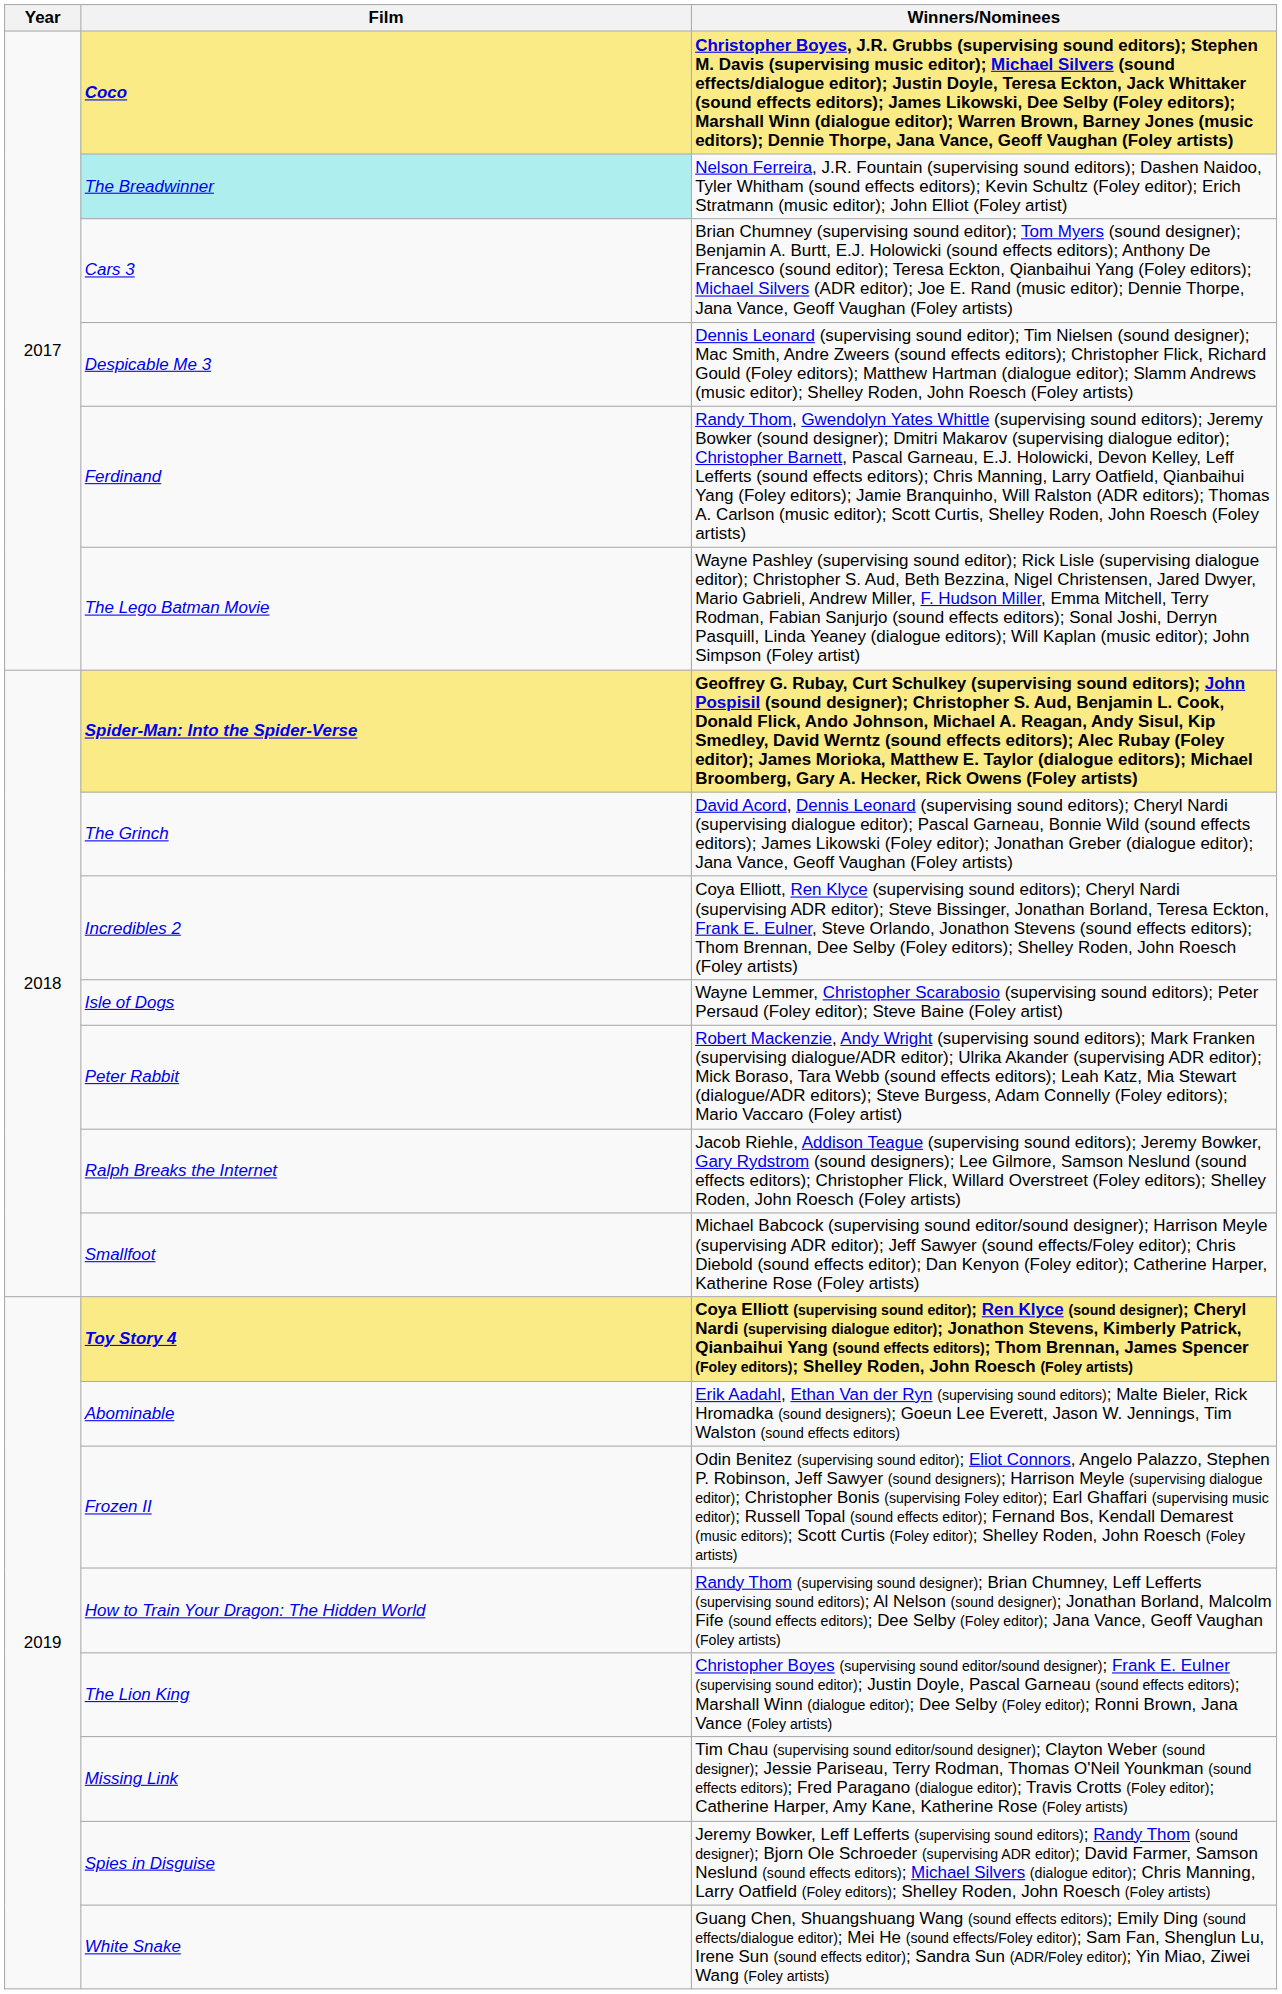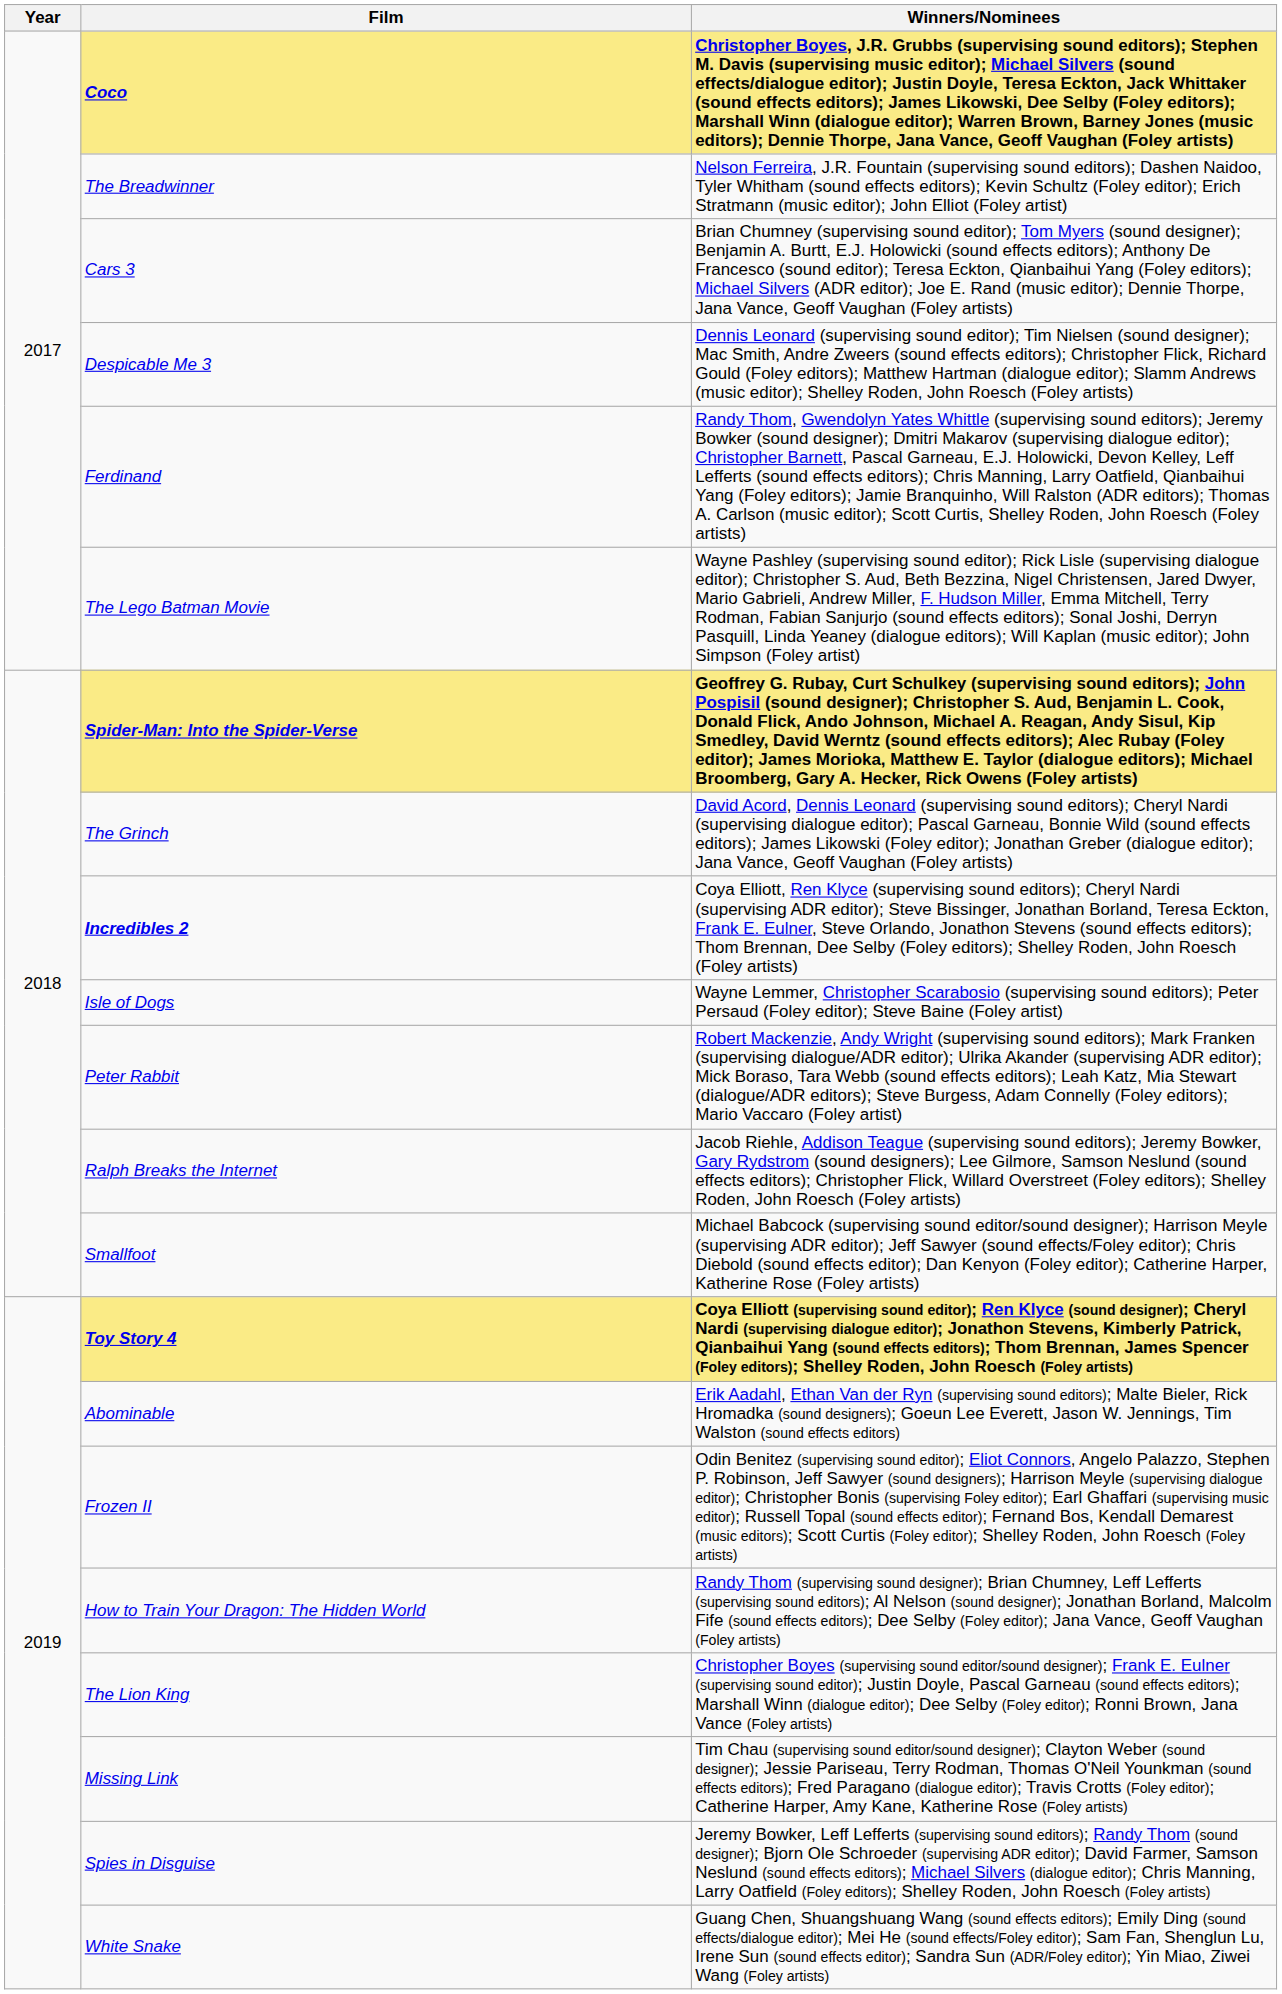(149, 186) paleturquoise background -> (149, 186) no background
(133, 927) normal -> (137, 927) bold
